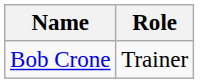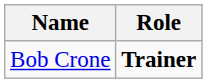(155, 59) normal -> (159, 59) bold
